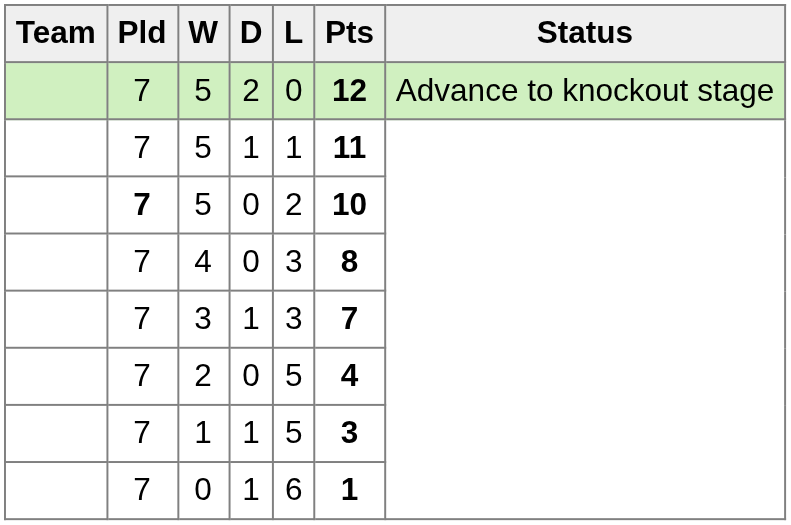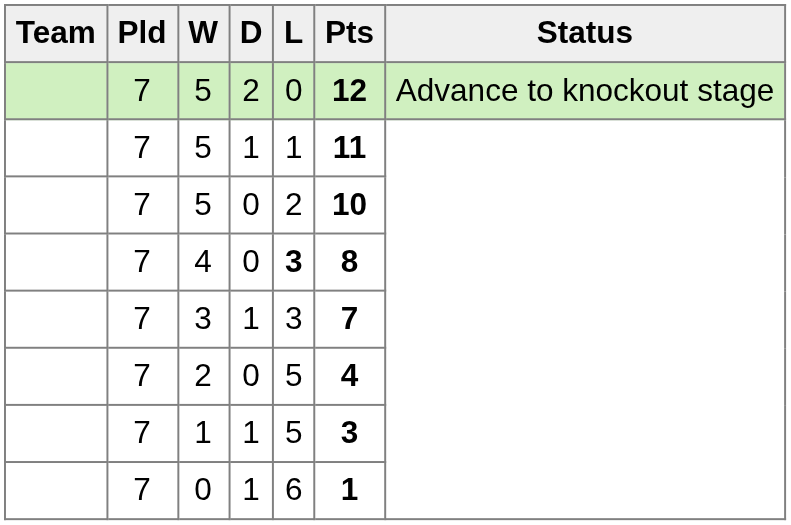(142, 204) bold -> (142, 204) normal
(294, 261) normal -> (294, 261) bold
